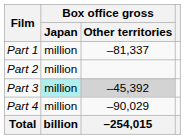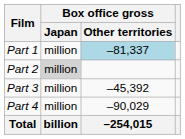(128, 50) no background -> (128, 50) lightblue background
(61, 69) no background -> (61, 69) lightgrey background
(61, 87) paleturquoise background -> (61, 87) no background
(128, 87) lightgrey background -> (128, 87) no background
